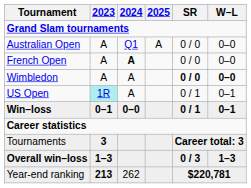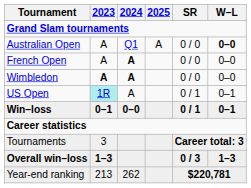(227, 45) normal -> (227, 45) bold
(104, 77) normal -> (104, 77) bold
(131, 77) normal -> (131, 77) bold
(190, 77) bold -> (190, 77) normal
(227, 77) bold -> (227, 77) normal
(104, 142) bold -> (104, 142) normal
(104, 175) bold -> (104, 175) normal
